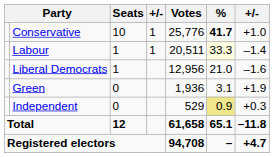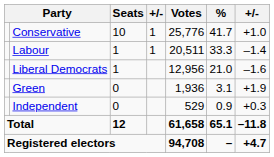(221, 32) bold -> (221, 32) normal
(221, 50) lightyellow background -> (221, 50) no background
(224, 106) khaki background -> (224, 106) no background
